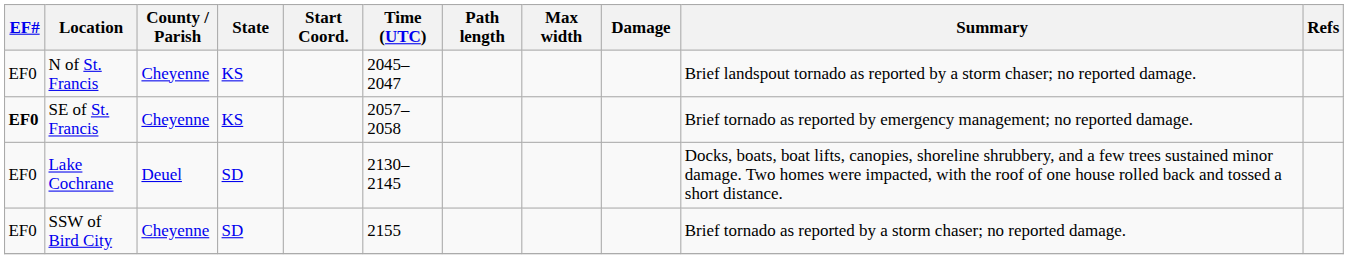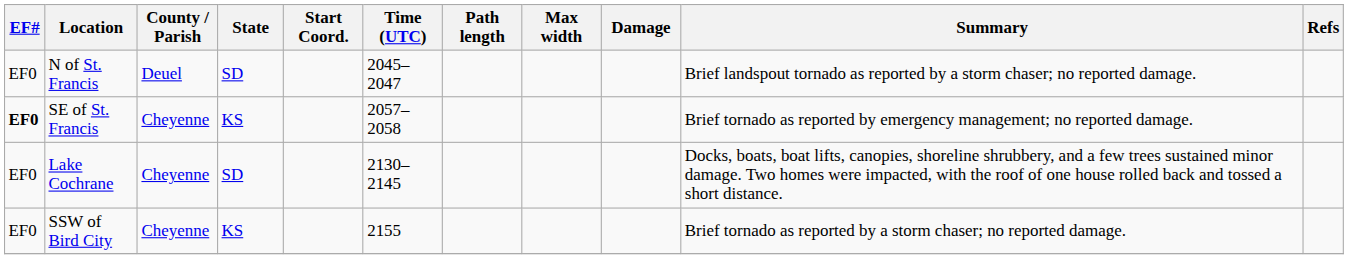(175, 73) Cheyenne -> (162, 73) Deuel
(232, 73) KS -> (232, 73) SD
(162, 174) Deuel -> (175, 174) Cheyenne
(232, 230) SD -> (232, 230) KS
